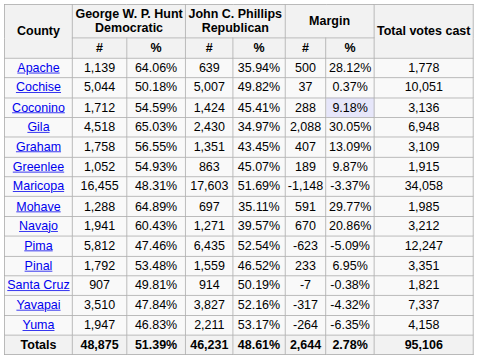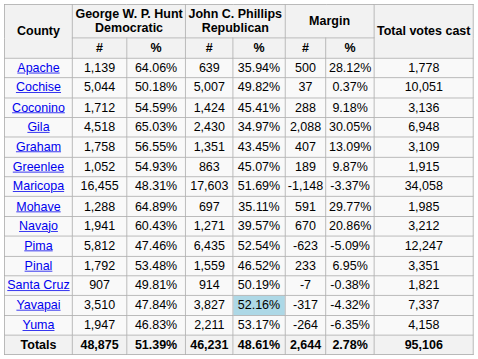(350, 107) lavender background -> (350, 107) no background
(259, 305) no background -> (259, 305) lightblue background
